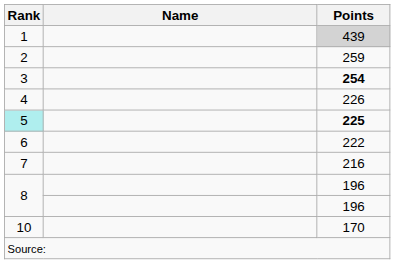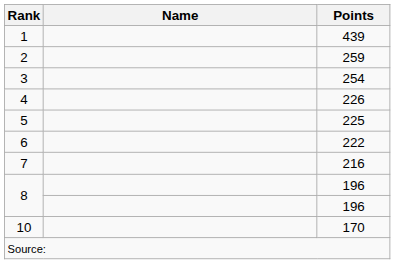(354, 36) lightgrey background -> (354, 36) no background
(354, 79) bold -> (354, 79) normal
(24, 121) paleturquoise background -> (24, 121) no background
(354, 121) bold -> (354, 121) normal
